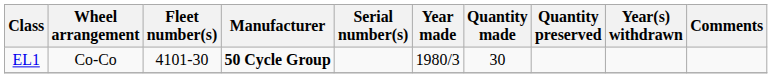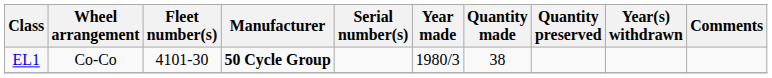(497, 60) 30 -> (497, 60) 38
